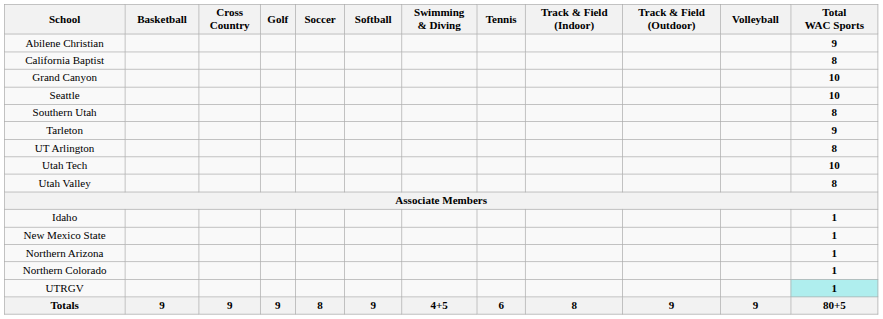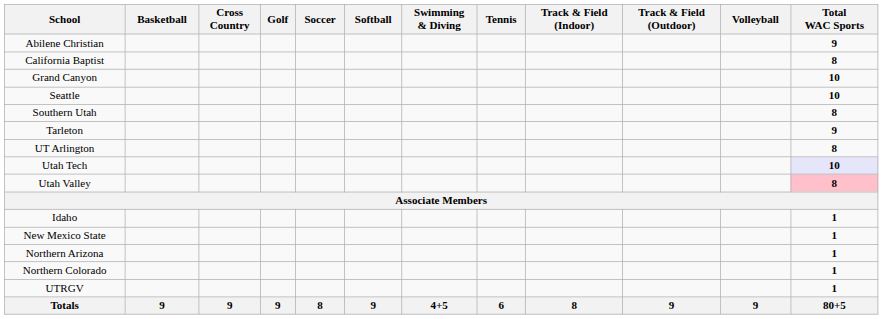(834, 165) no background -> (834, 165) lavender background
(834, 183) no background -> (834, 183) pink background
(834, 288) paleturquoise background -> (834, 288) no background
